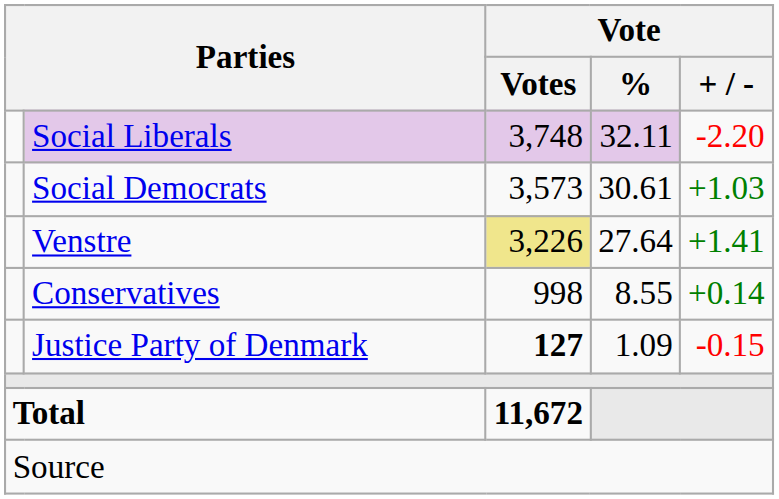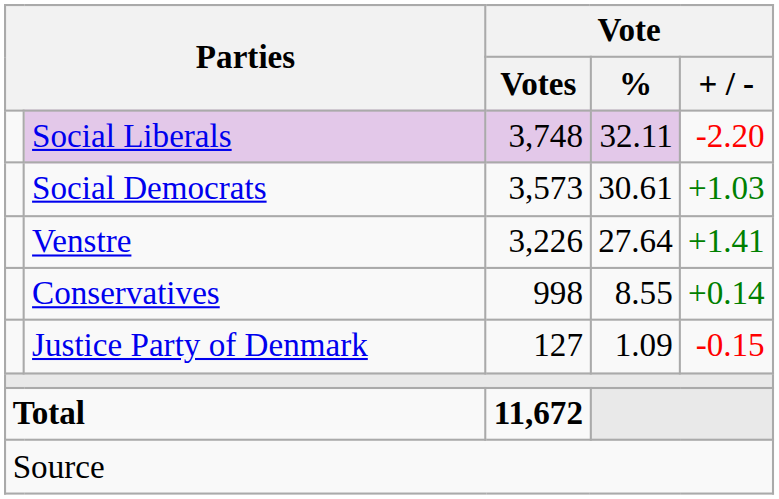(546, 240) khaki background -> (546, 240) no background
(558, 345) bold -> (558, 345) normal
